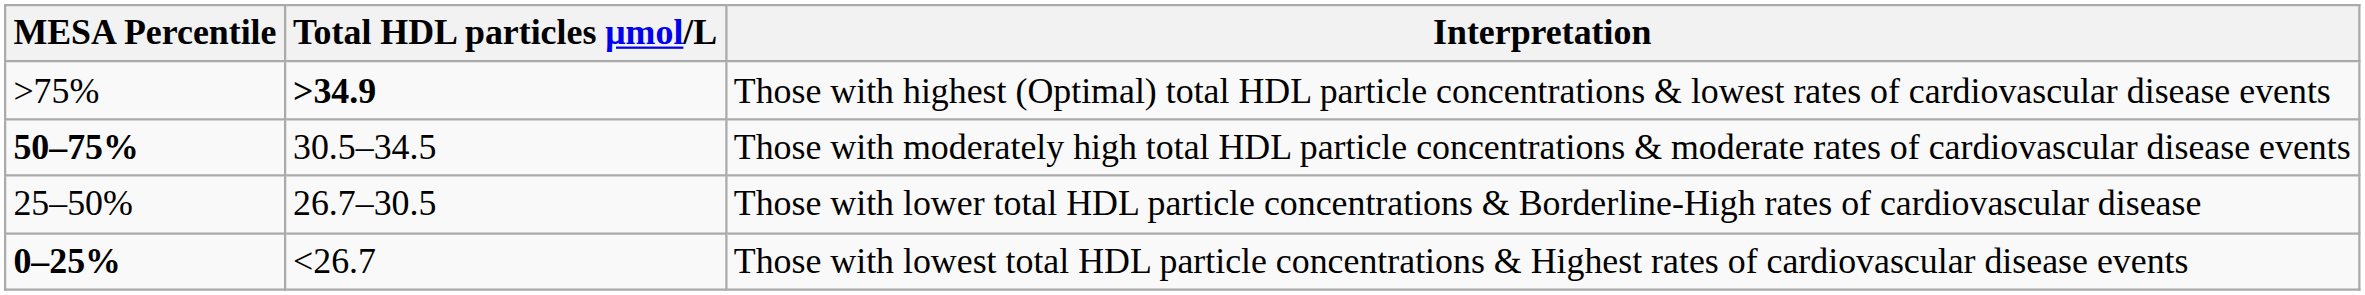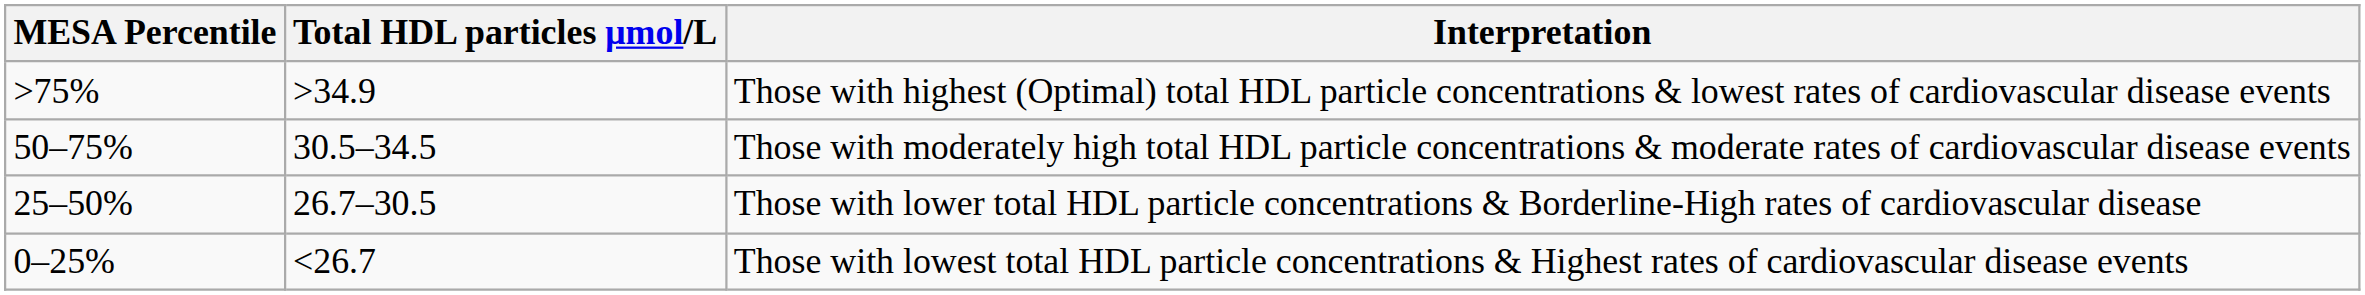(335, 89) bold -> (334, 89) normal
(76, 146) bold -> (73, 146) normal
(67, 260) bold -> (64, 260) normal
